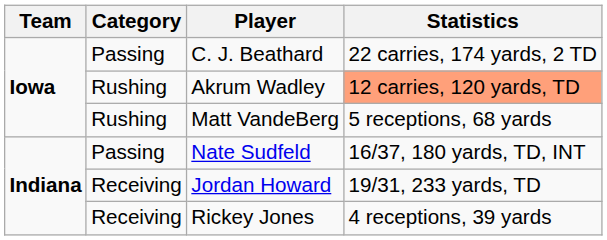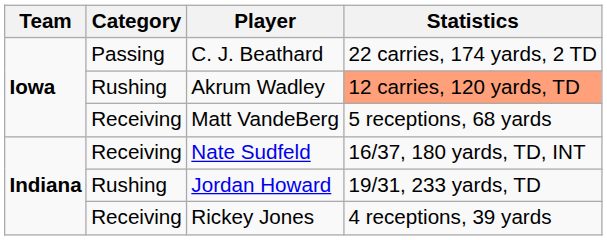(129, 119) Rushing -> (136, 119) Receiving
(128, 152) Passing -> (136, 152) Receiving
(136, 185) Receiving -> (129, 185) Rushing
